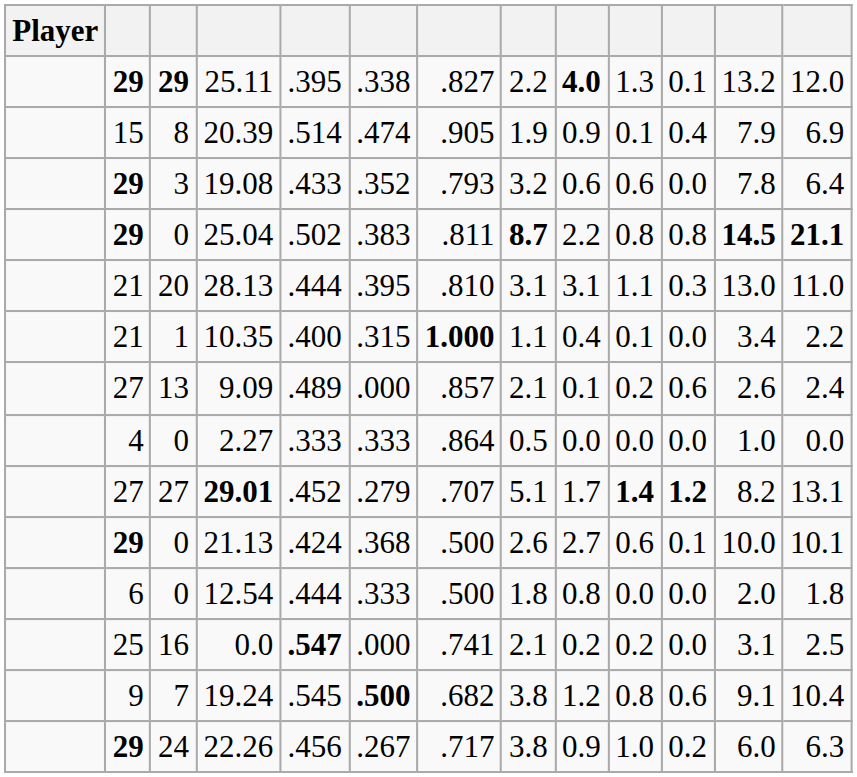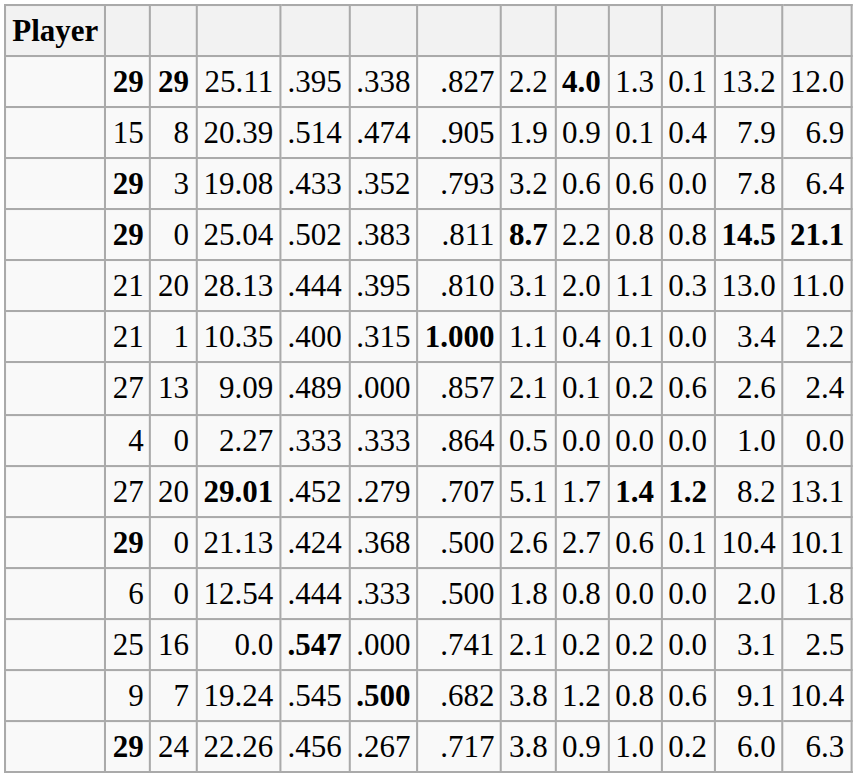(581, 285) 3.1 -> (581, 285) 2.0
(174, 490) 27 -> (174, 490) 20
(749, 541) 10.0 -> (749, 541) 10.4
